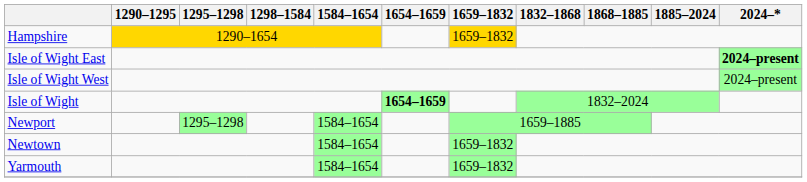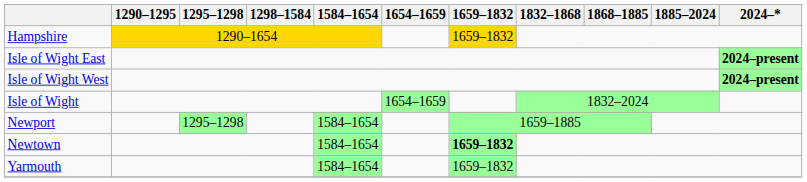(760, 79) normal -> (760, 79) bold
(415, 101) bold -> (415, 101) normal
(483, 144) normal -> (483, 144) bold
